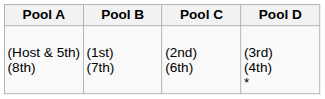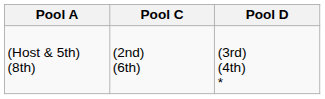- column: (123, 15)
